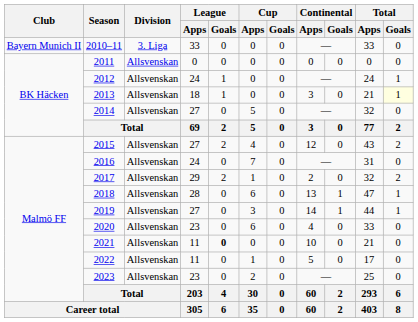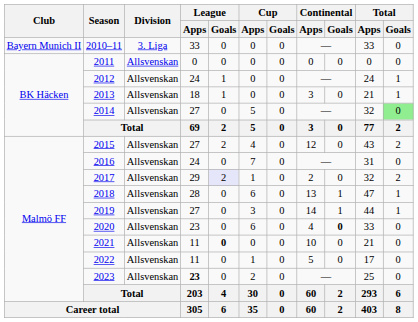(398, 95) lightyellow background -> (398, 95) no background
(398, 111) no background -> (398, 111) lightgreen background
(224, 177) no background -> (224, 177) lavender background
(340, 227) normal -> (340, 227) bold
(195, 276) normal -> (195, 276) bold
